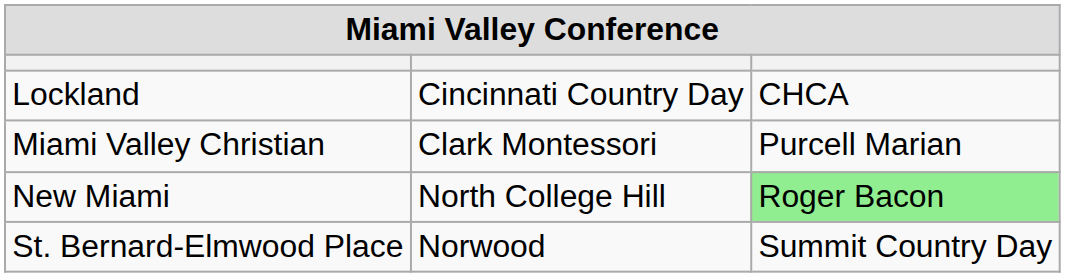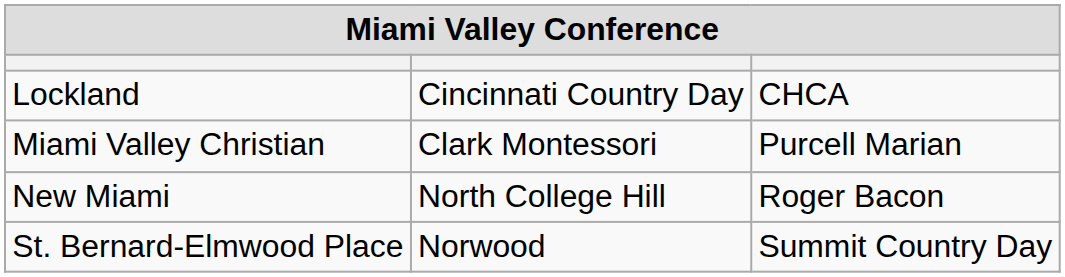(851, 195) lightgreen background -> (851, 195) no background
